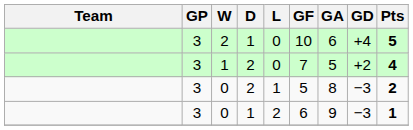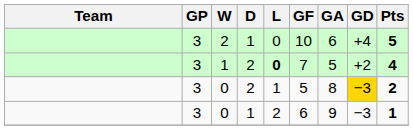(276, 64) normal -> (276, 64) bold
(362, 88) no background -> (362, 88) gold background
